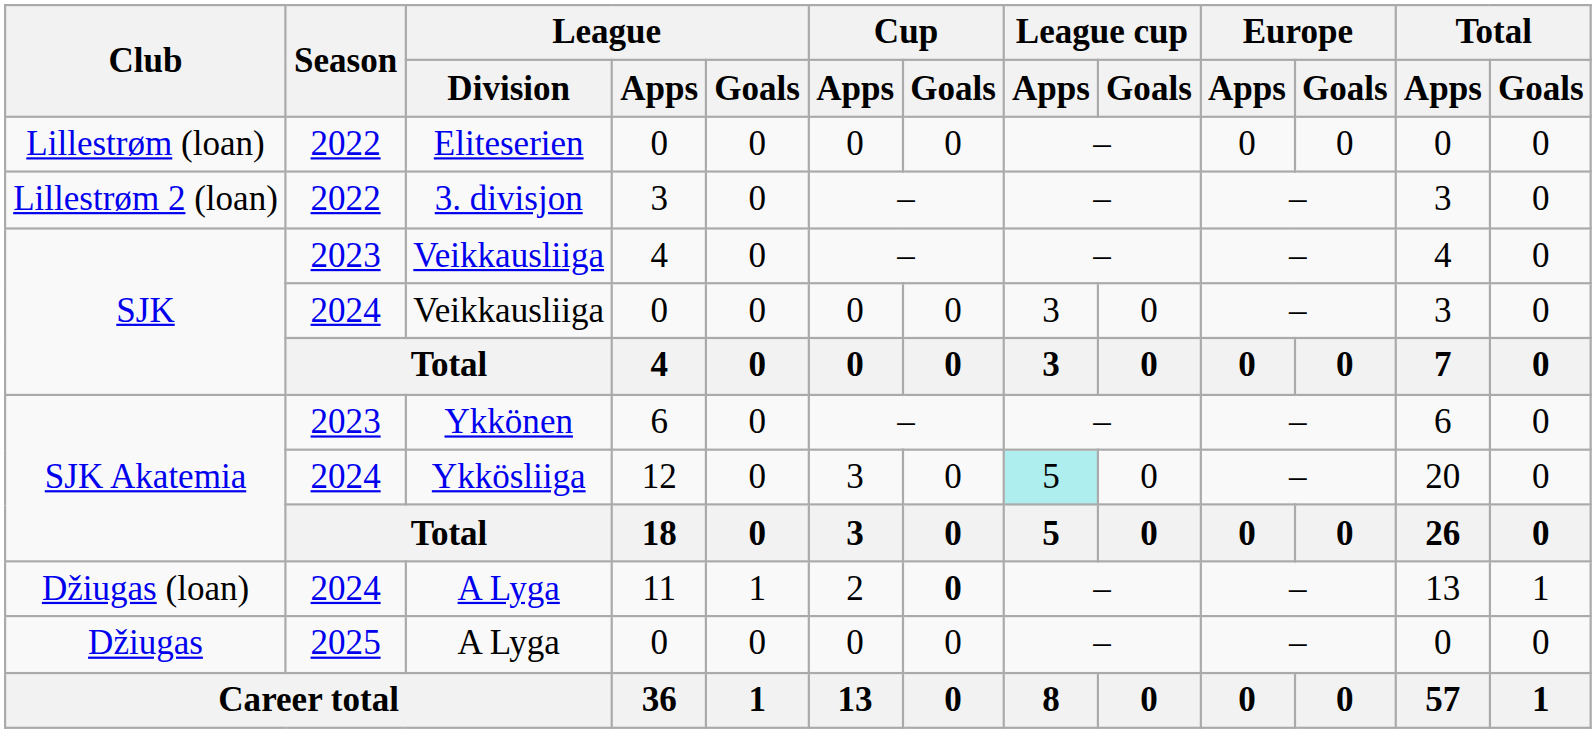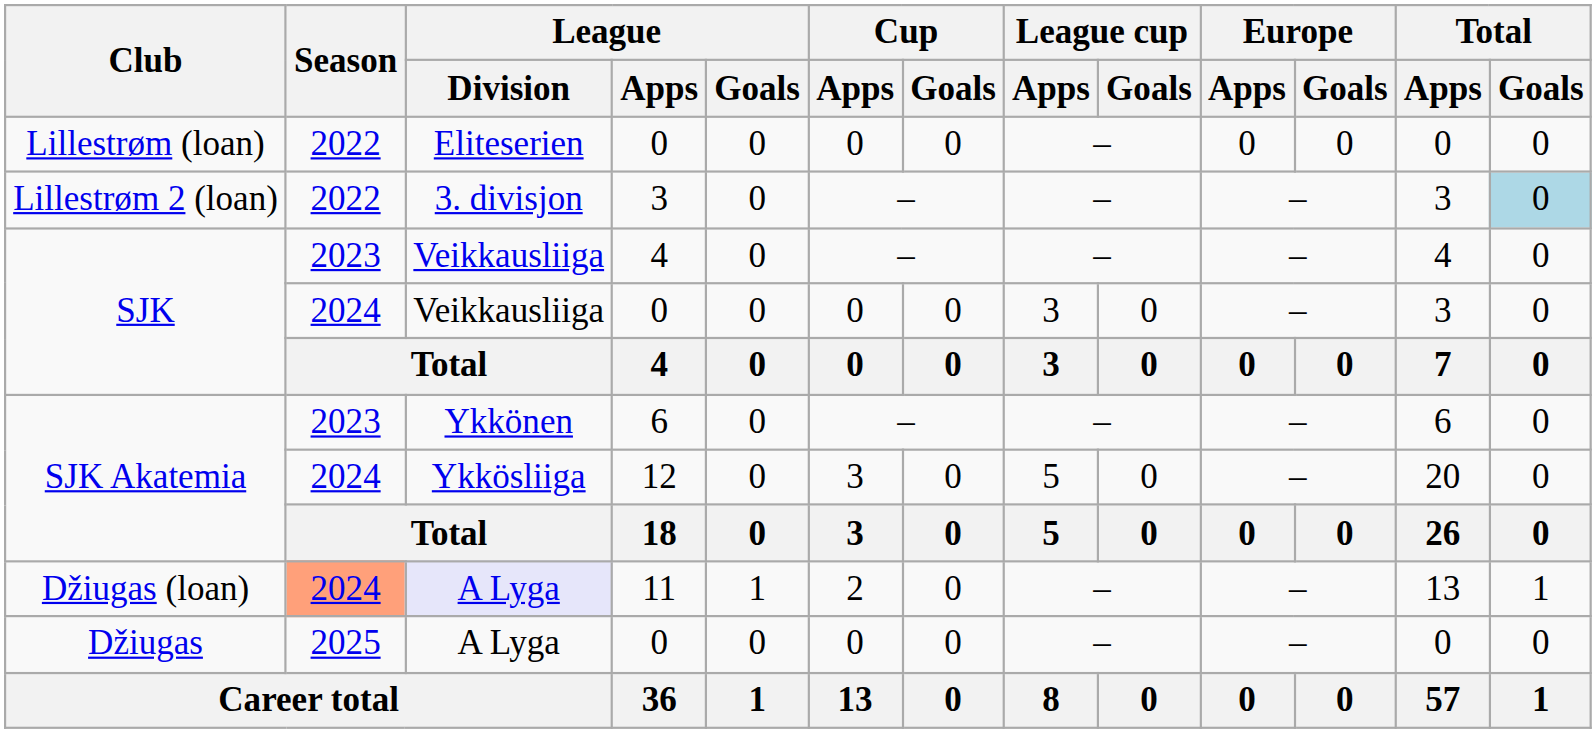(1541, 198) no background -> (1541, 198) lightblue background
(1051, 476) paleturquoise background -> (1051, 476) no background
(346, 587) no background -> (346, 587) lightsalmon background
(509, 587) no background -> (509, 587) lavender background
(953, 587) bold -> (953, 587) normal
